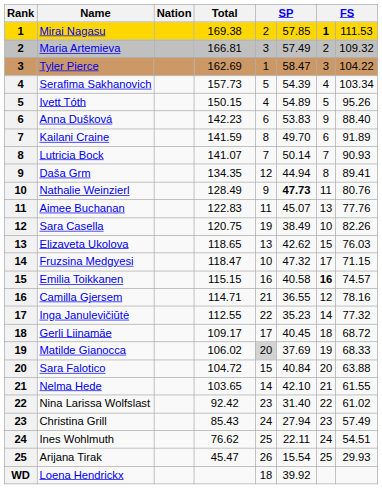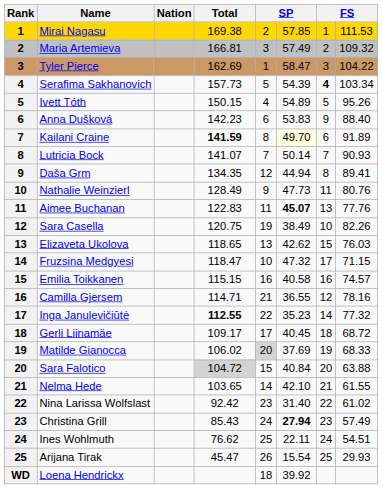(326, 31) bold -> (326, 31) normal
(326, 84) normal -> (326, 84) bold
(225, 137) normal -> (225, 137) bold
(296, 137) no background -> (296, 137) lightyellow background
(296, 191) bold -> (296, 191) normal
(296, 208) normal -> (296, 208) bold
(326, 279) bold -> (326, 279) normal
(225, 315) normal -> (225, 315) bold
(225, 368) no background -> (225, 368) lightgrey background
(296, 421) normal -> (296, 421) bold
